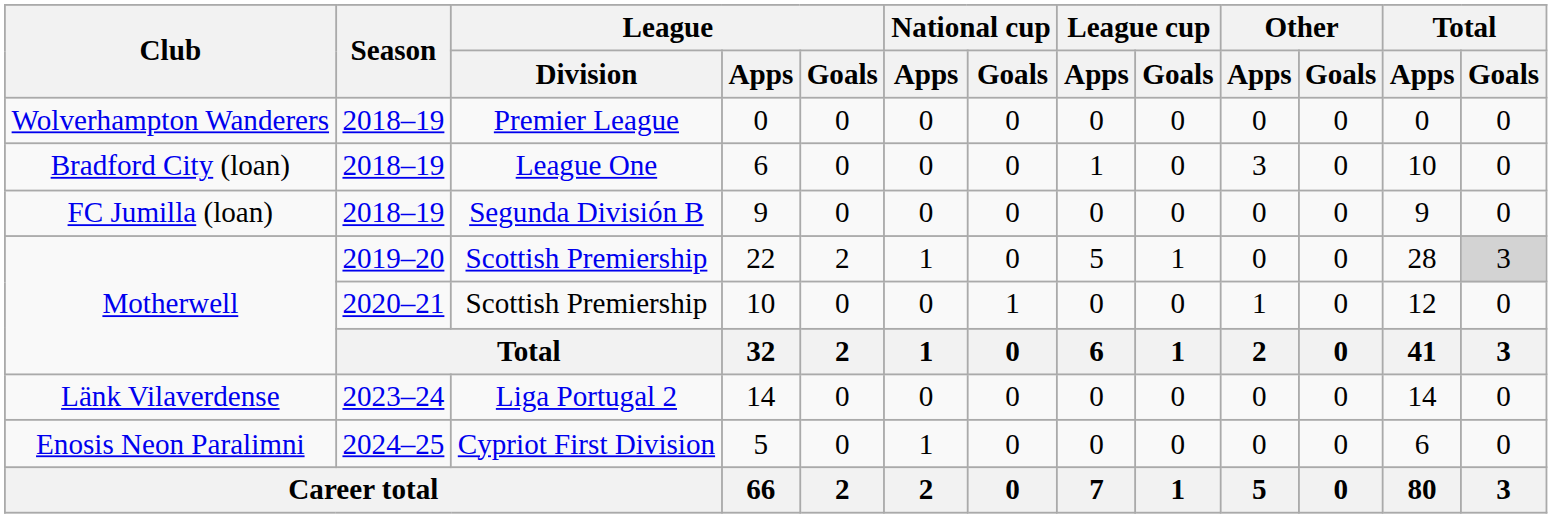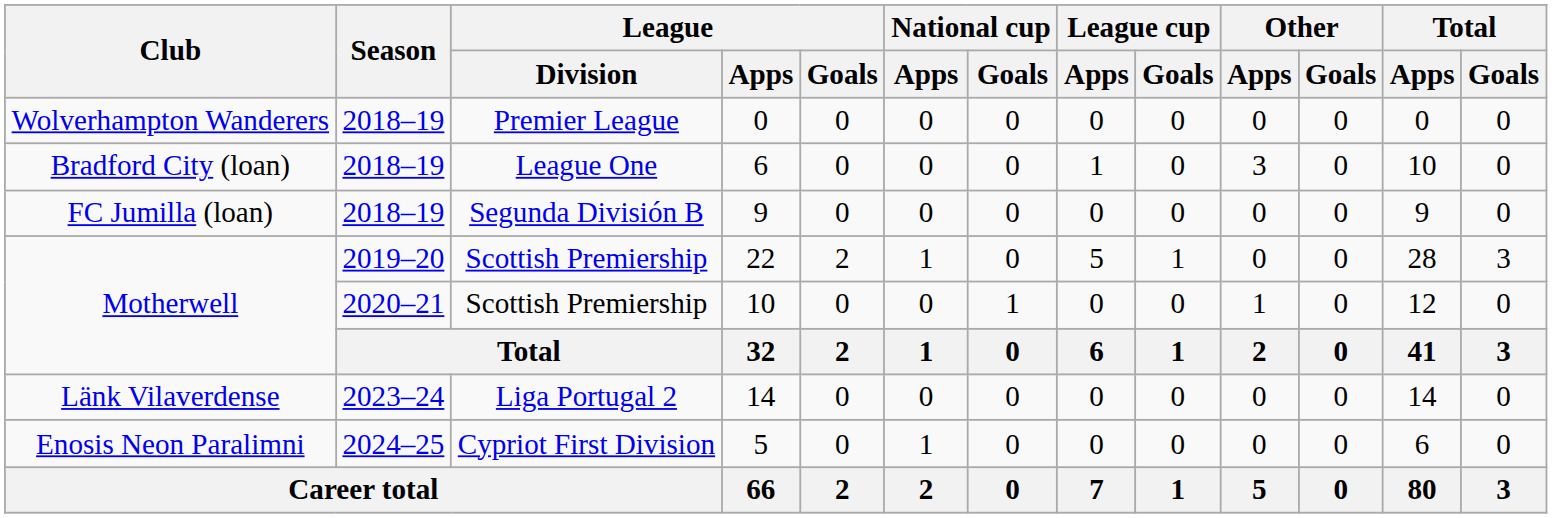(1504, 258) lightgrey background -> (1504, 258) no background
